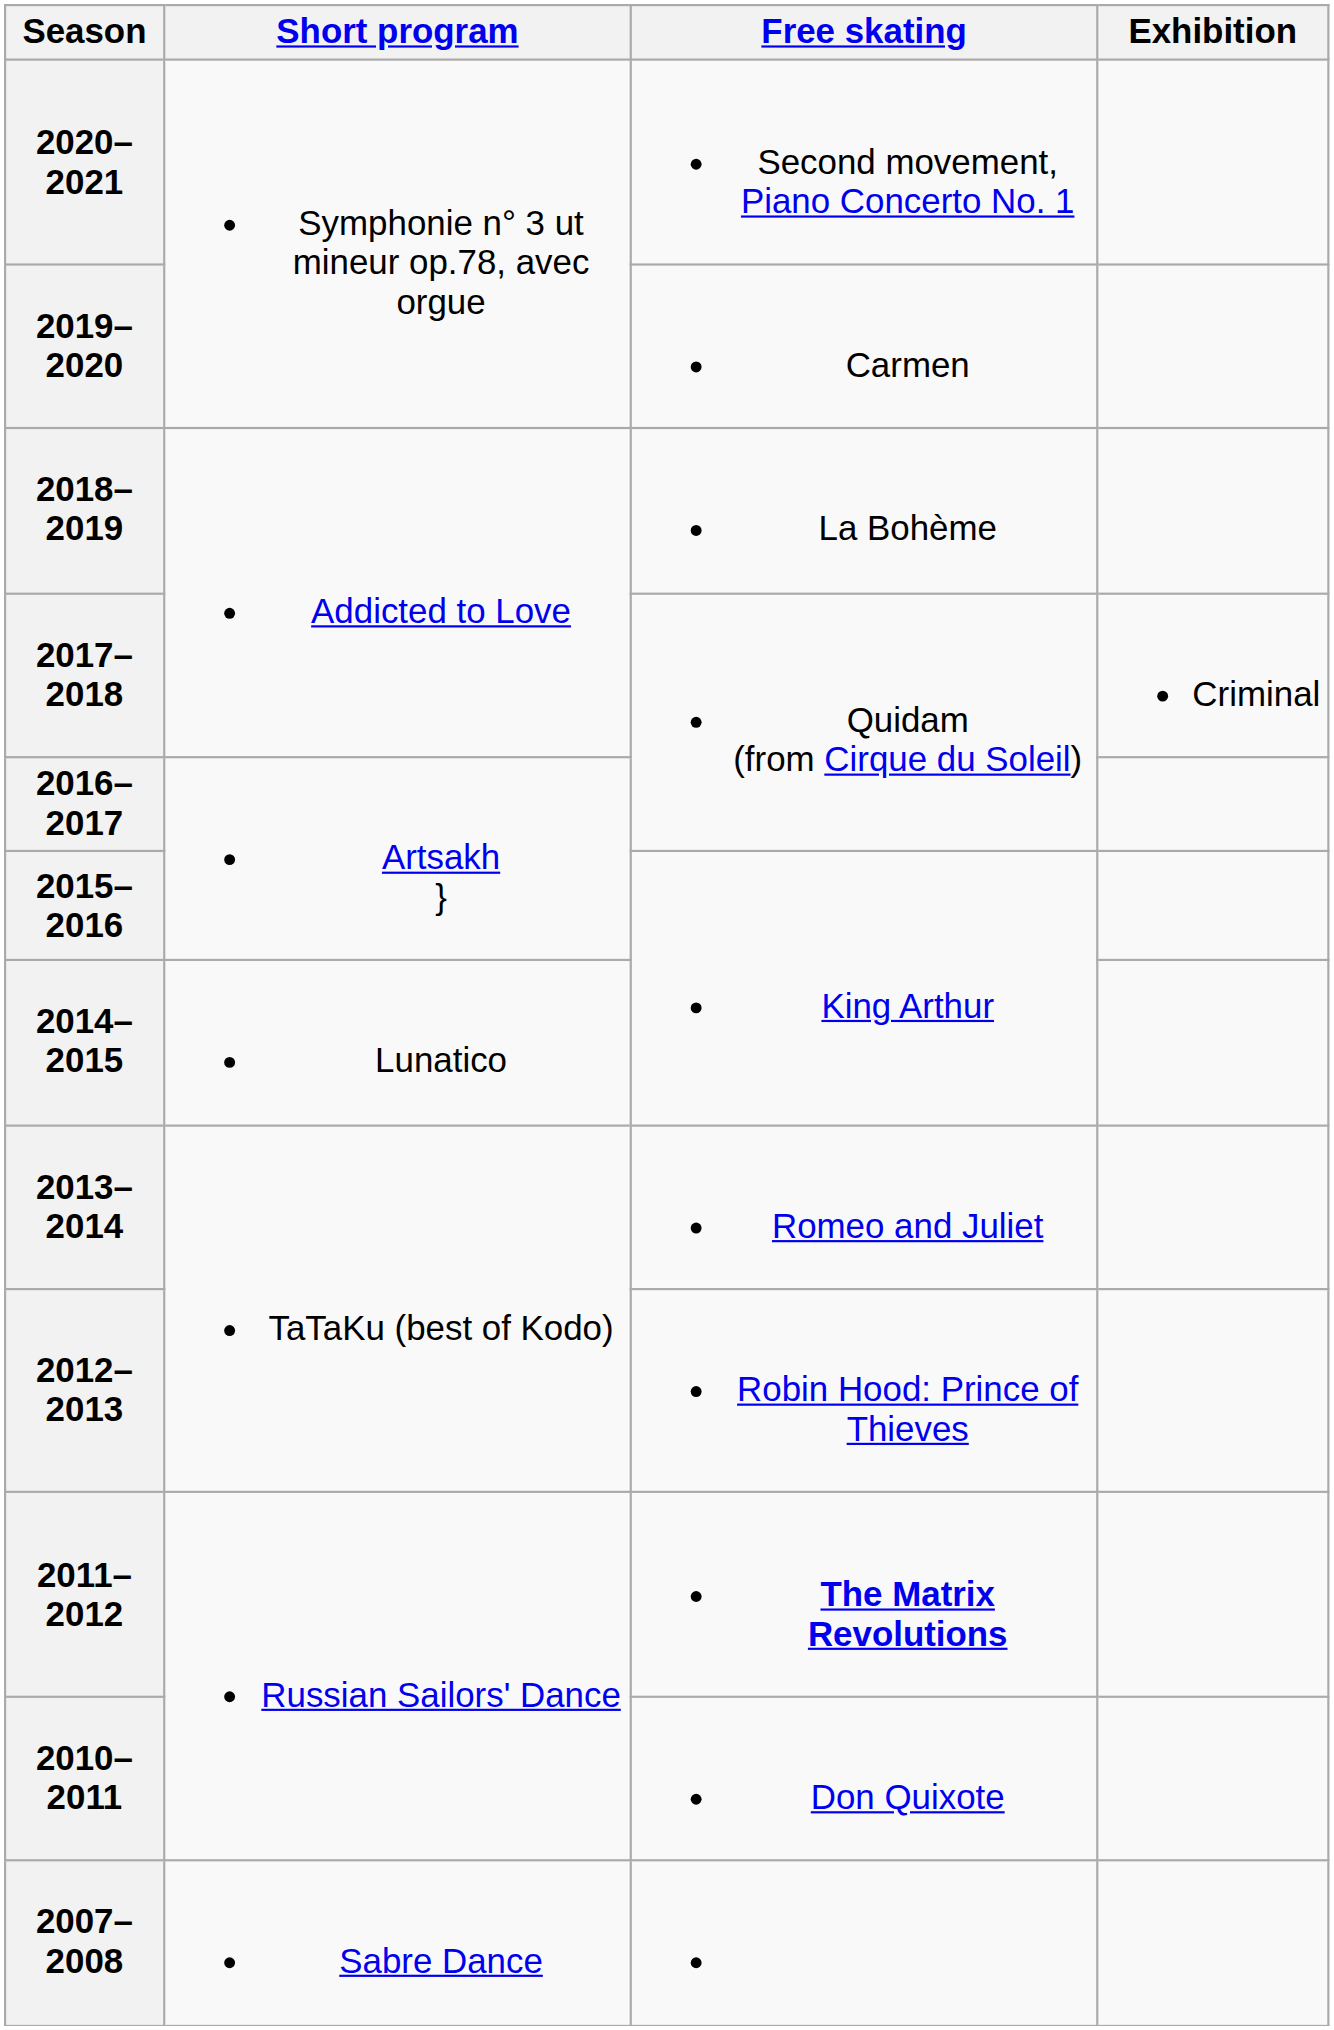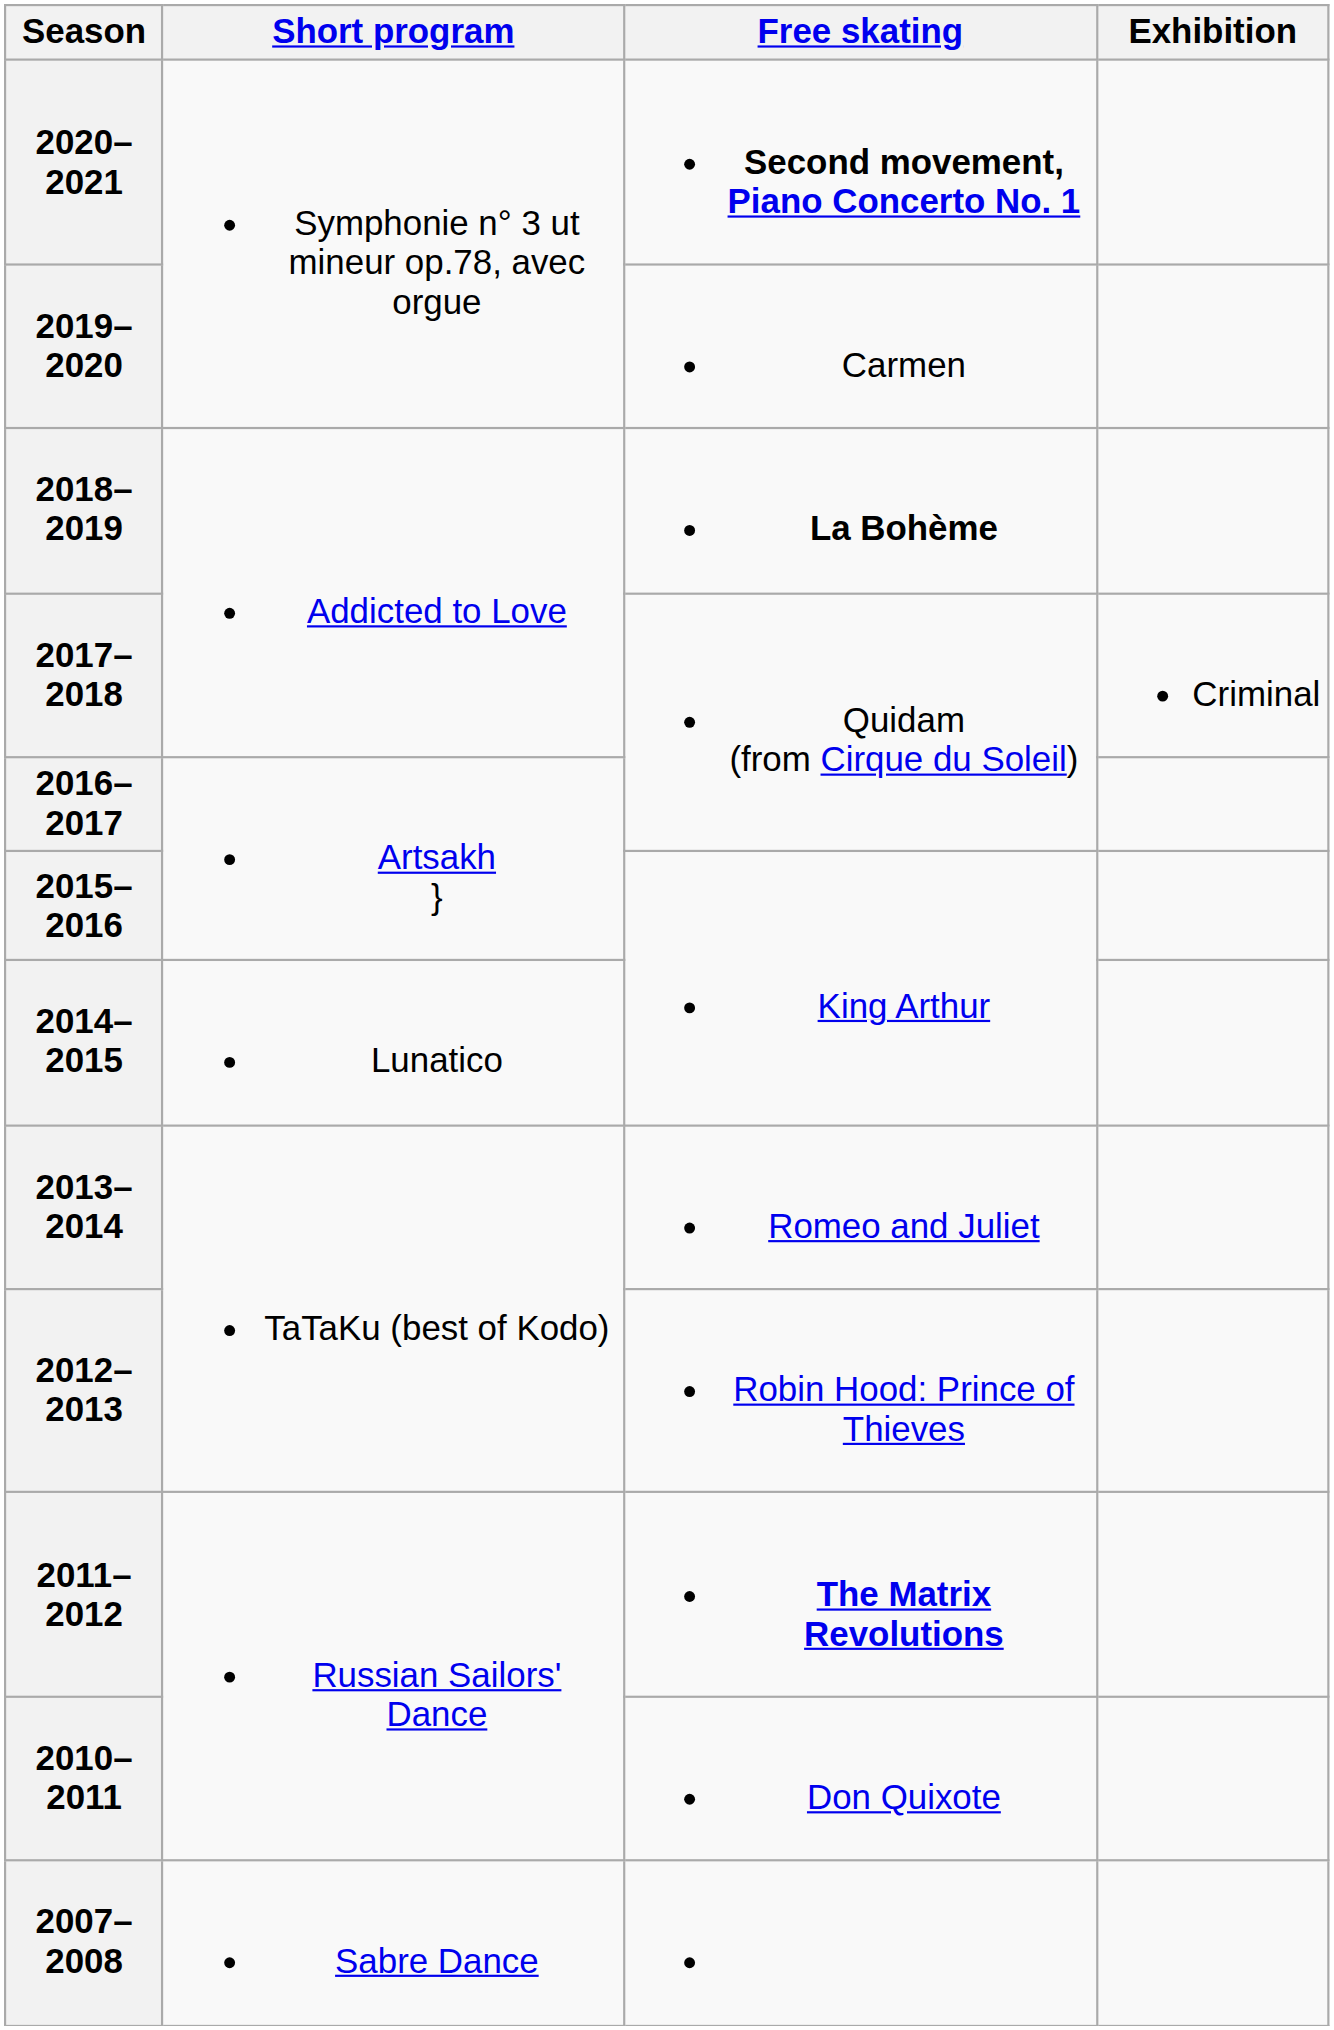(864, 182) normal -> (860, 182) bold
(864, 530) normal -> (860, 530) bold
